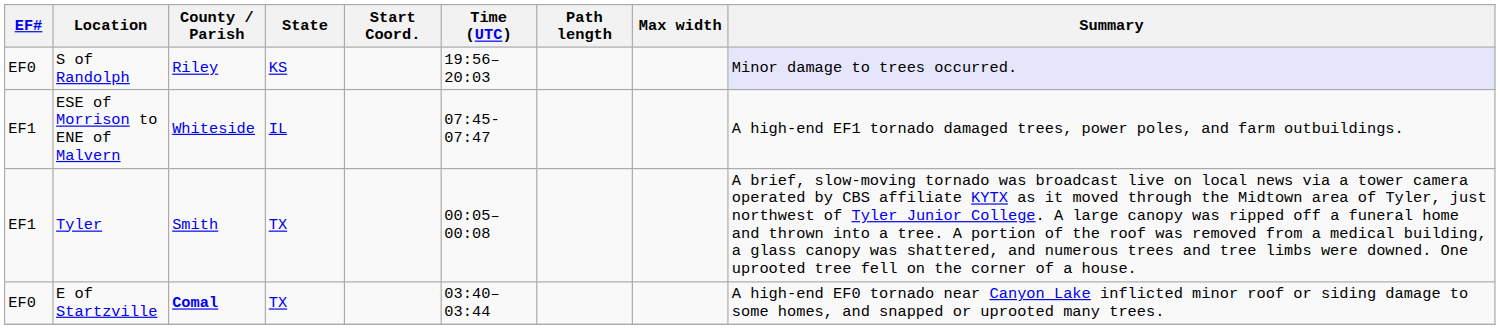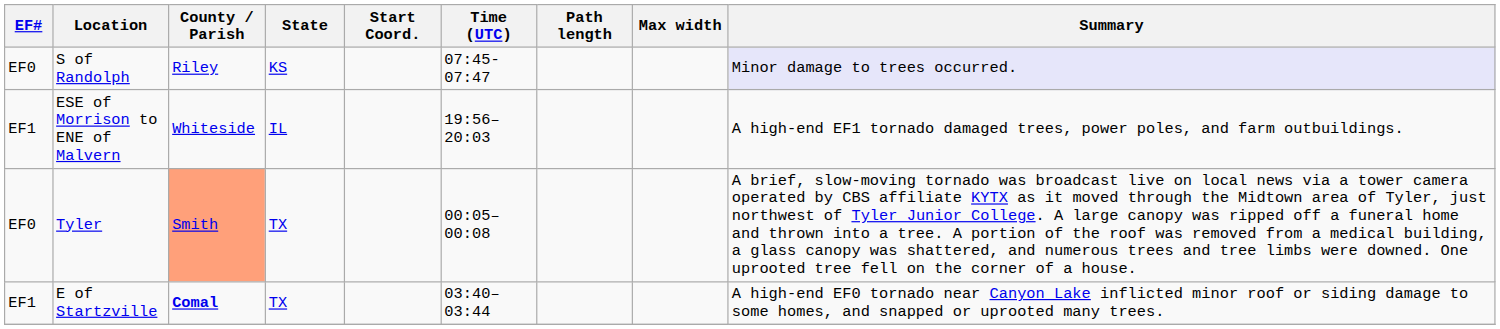(472, 69) 19:56–20:03 -> (472, 69) 07:45-07:47
(472, 129) 07:45-07:47 -> (472, 129) 19:56–20:03
(22, 225) EF1 -> (22, 225) EF0
(195, 225) no background -> (195, 225) lightsalmon background
(22, 303) EF0 -> (22, 303) EF1
